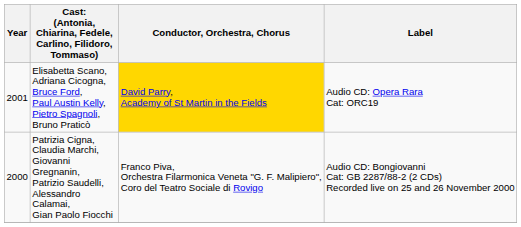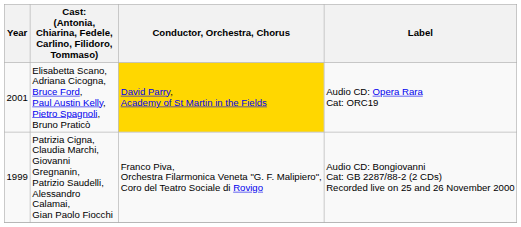(17, 177) 2000 -> (17, 177) 1999
